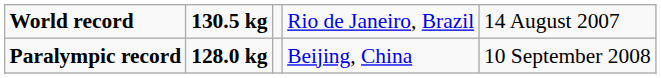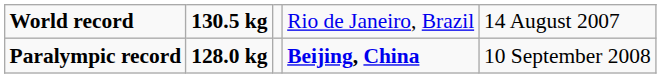(350, 55) normal -> (353, 55) bold
